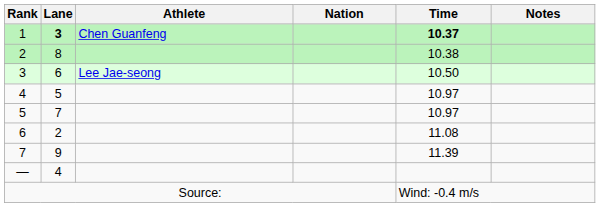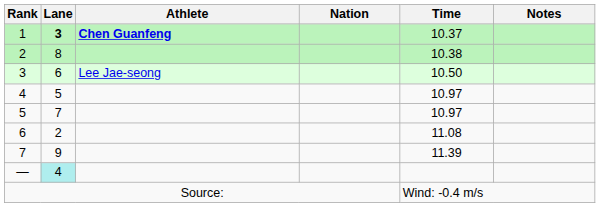(122, 34) normal -> (125, 34) bold
(443, 34) bold -> (447, 34) normal
(58, 172) no background -> (58, 172) paleturquoise background
